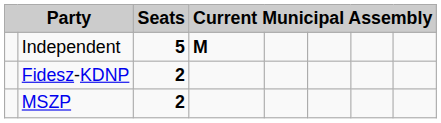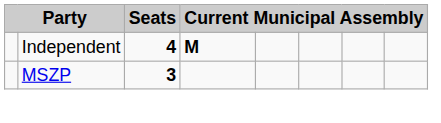(180, 46) 5 -> (171, 46) 4
- row: (76, 74)
(180, 103) 2 -> (171, 74) 3
